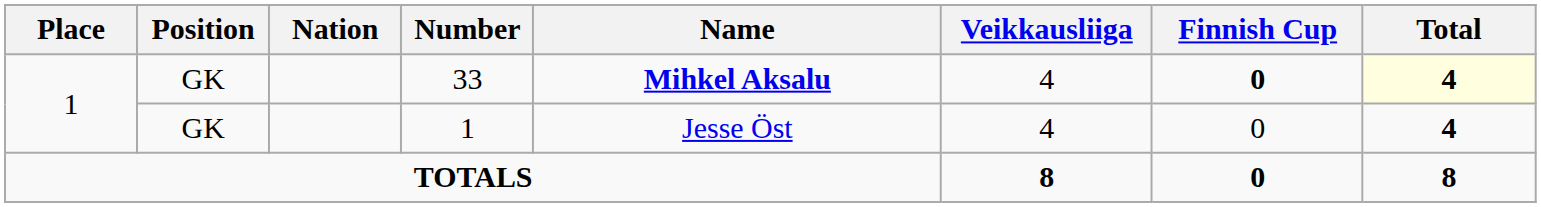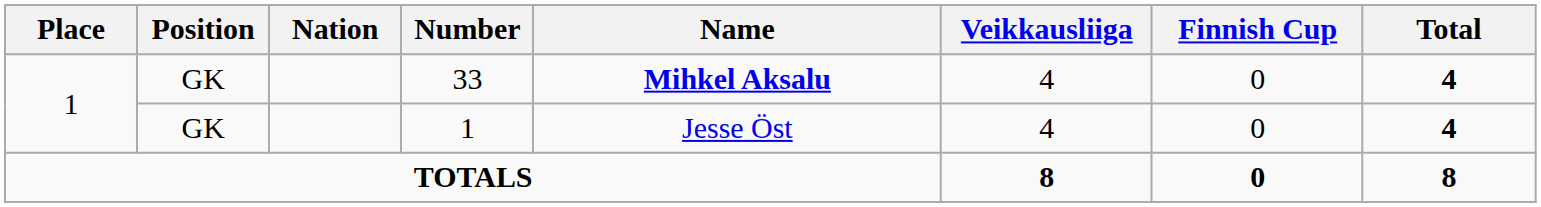(1258, 78) bold -> (1258, 78) normal
(1449, 78) lightyellow background -> (1449, 78) no background
